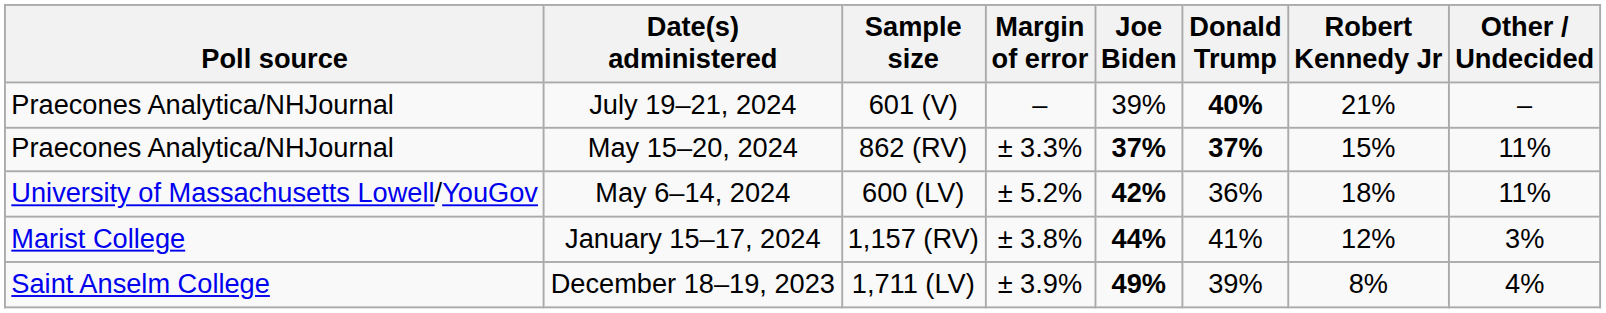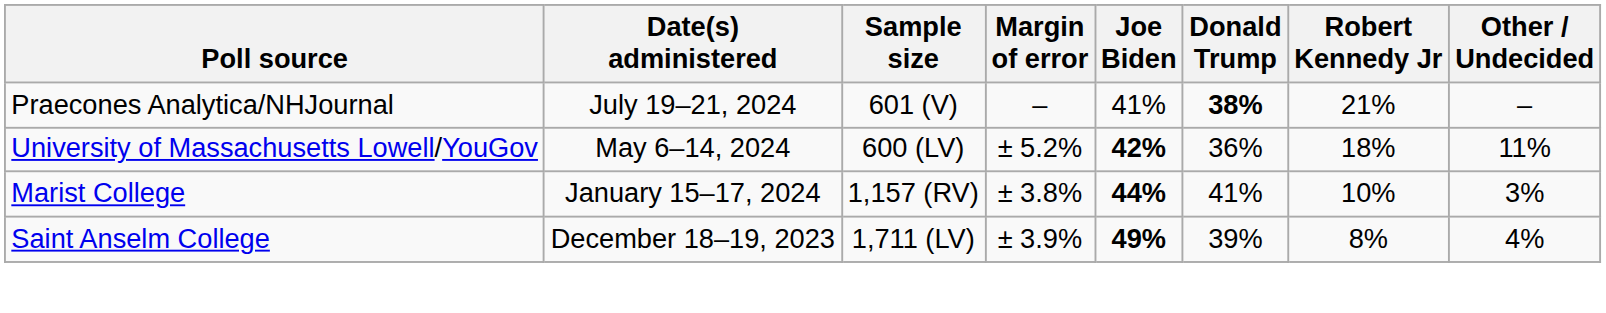(1139, 104) 39% -> (1139, 104) 41%
(1235, 104) 40% -> (1235, 104) 38%
- row: (693, 149)
(1368, 239) 12% -> (1368, 194) 10%
